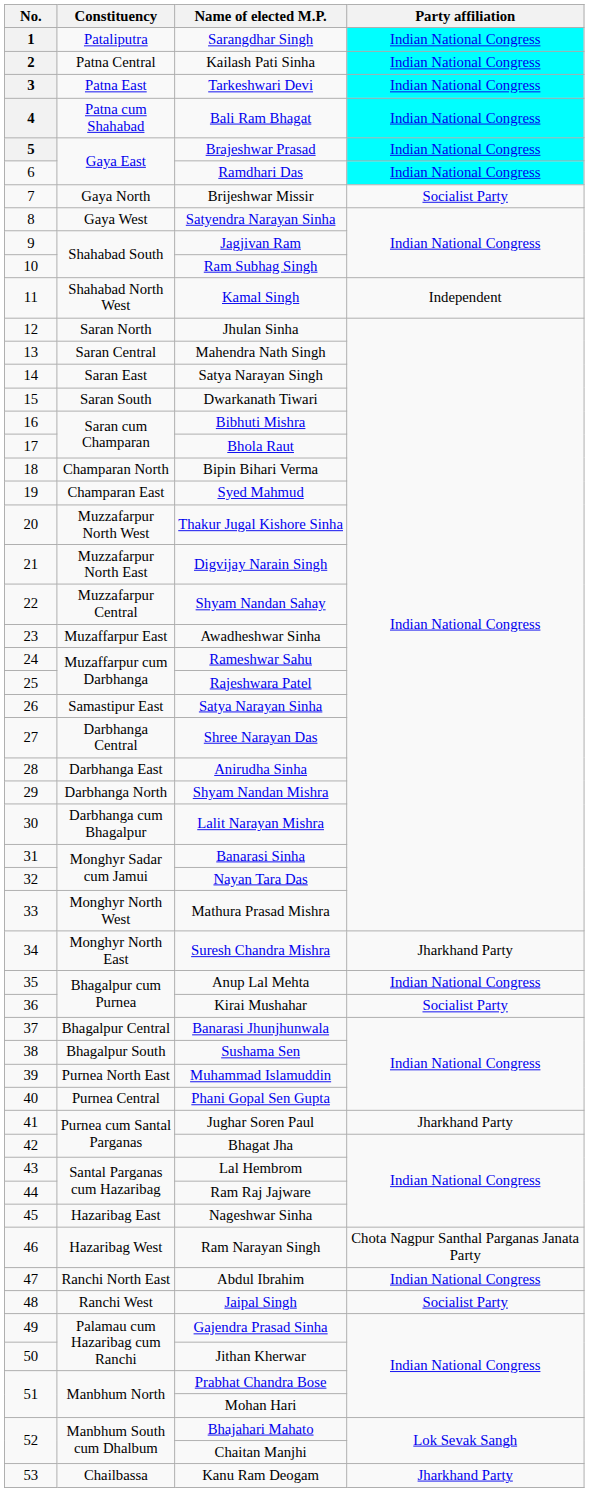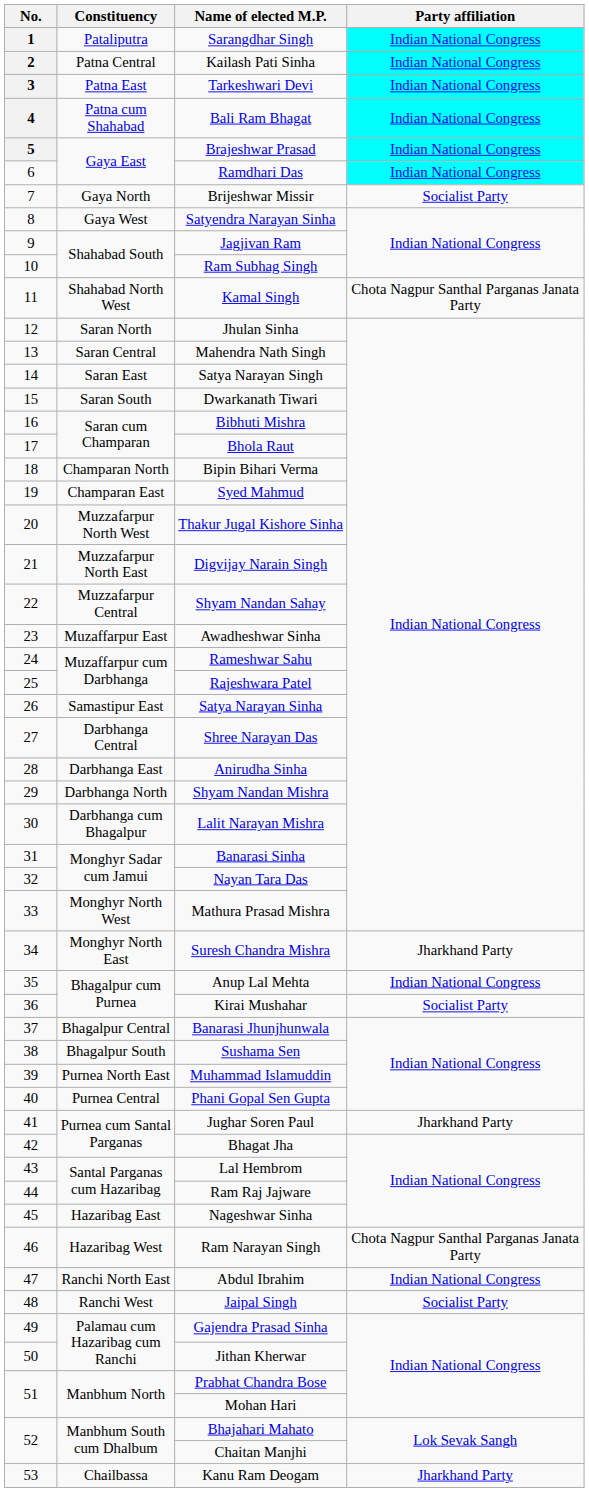(465, 297) Independent -> (465, 297) Chota Nagpur Santhal Parganas Janata Party
